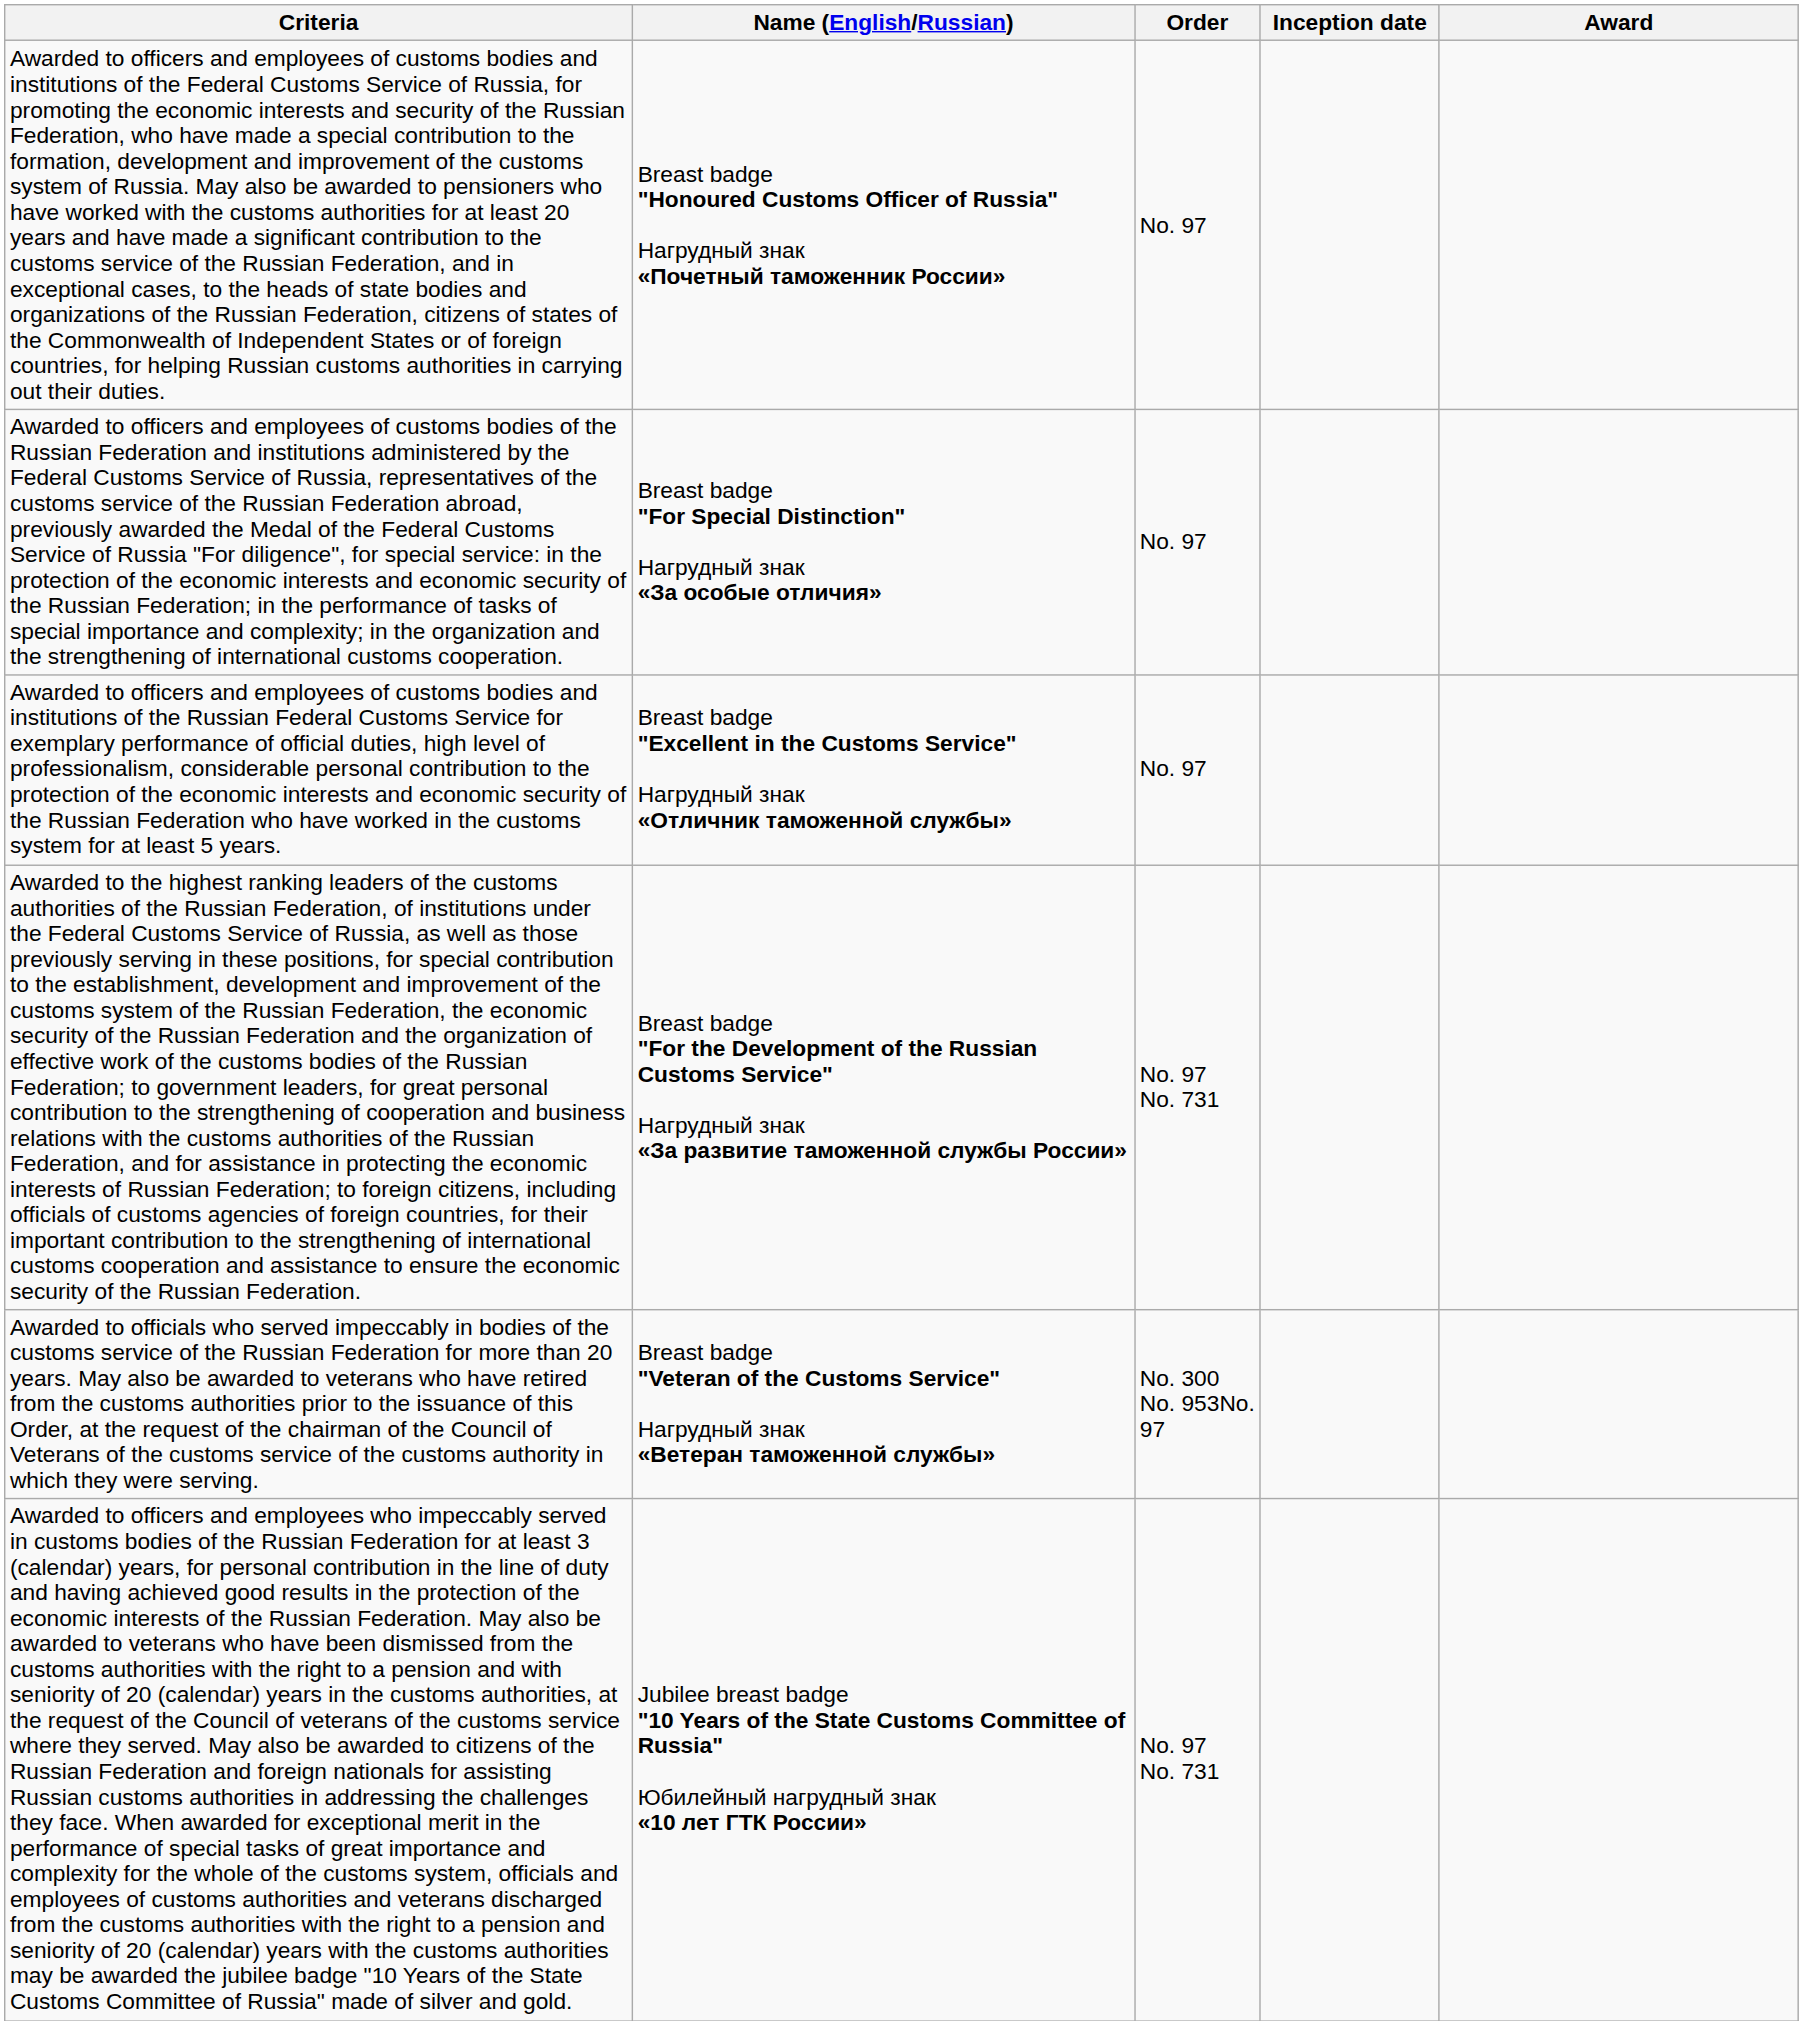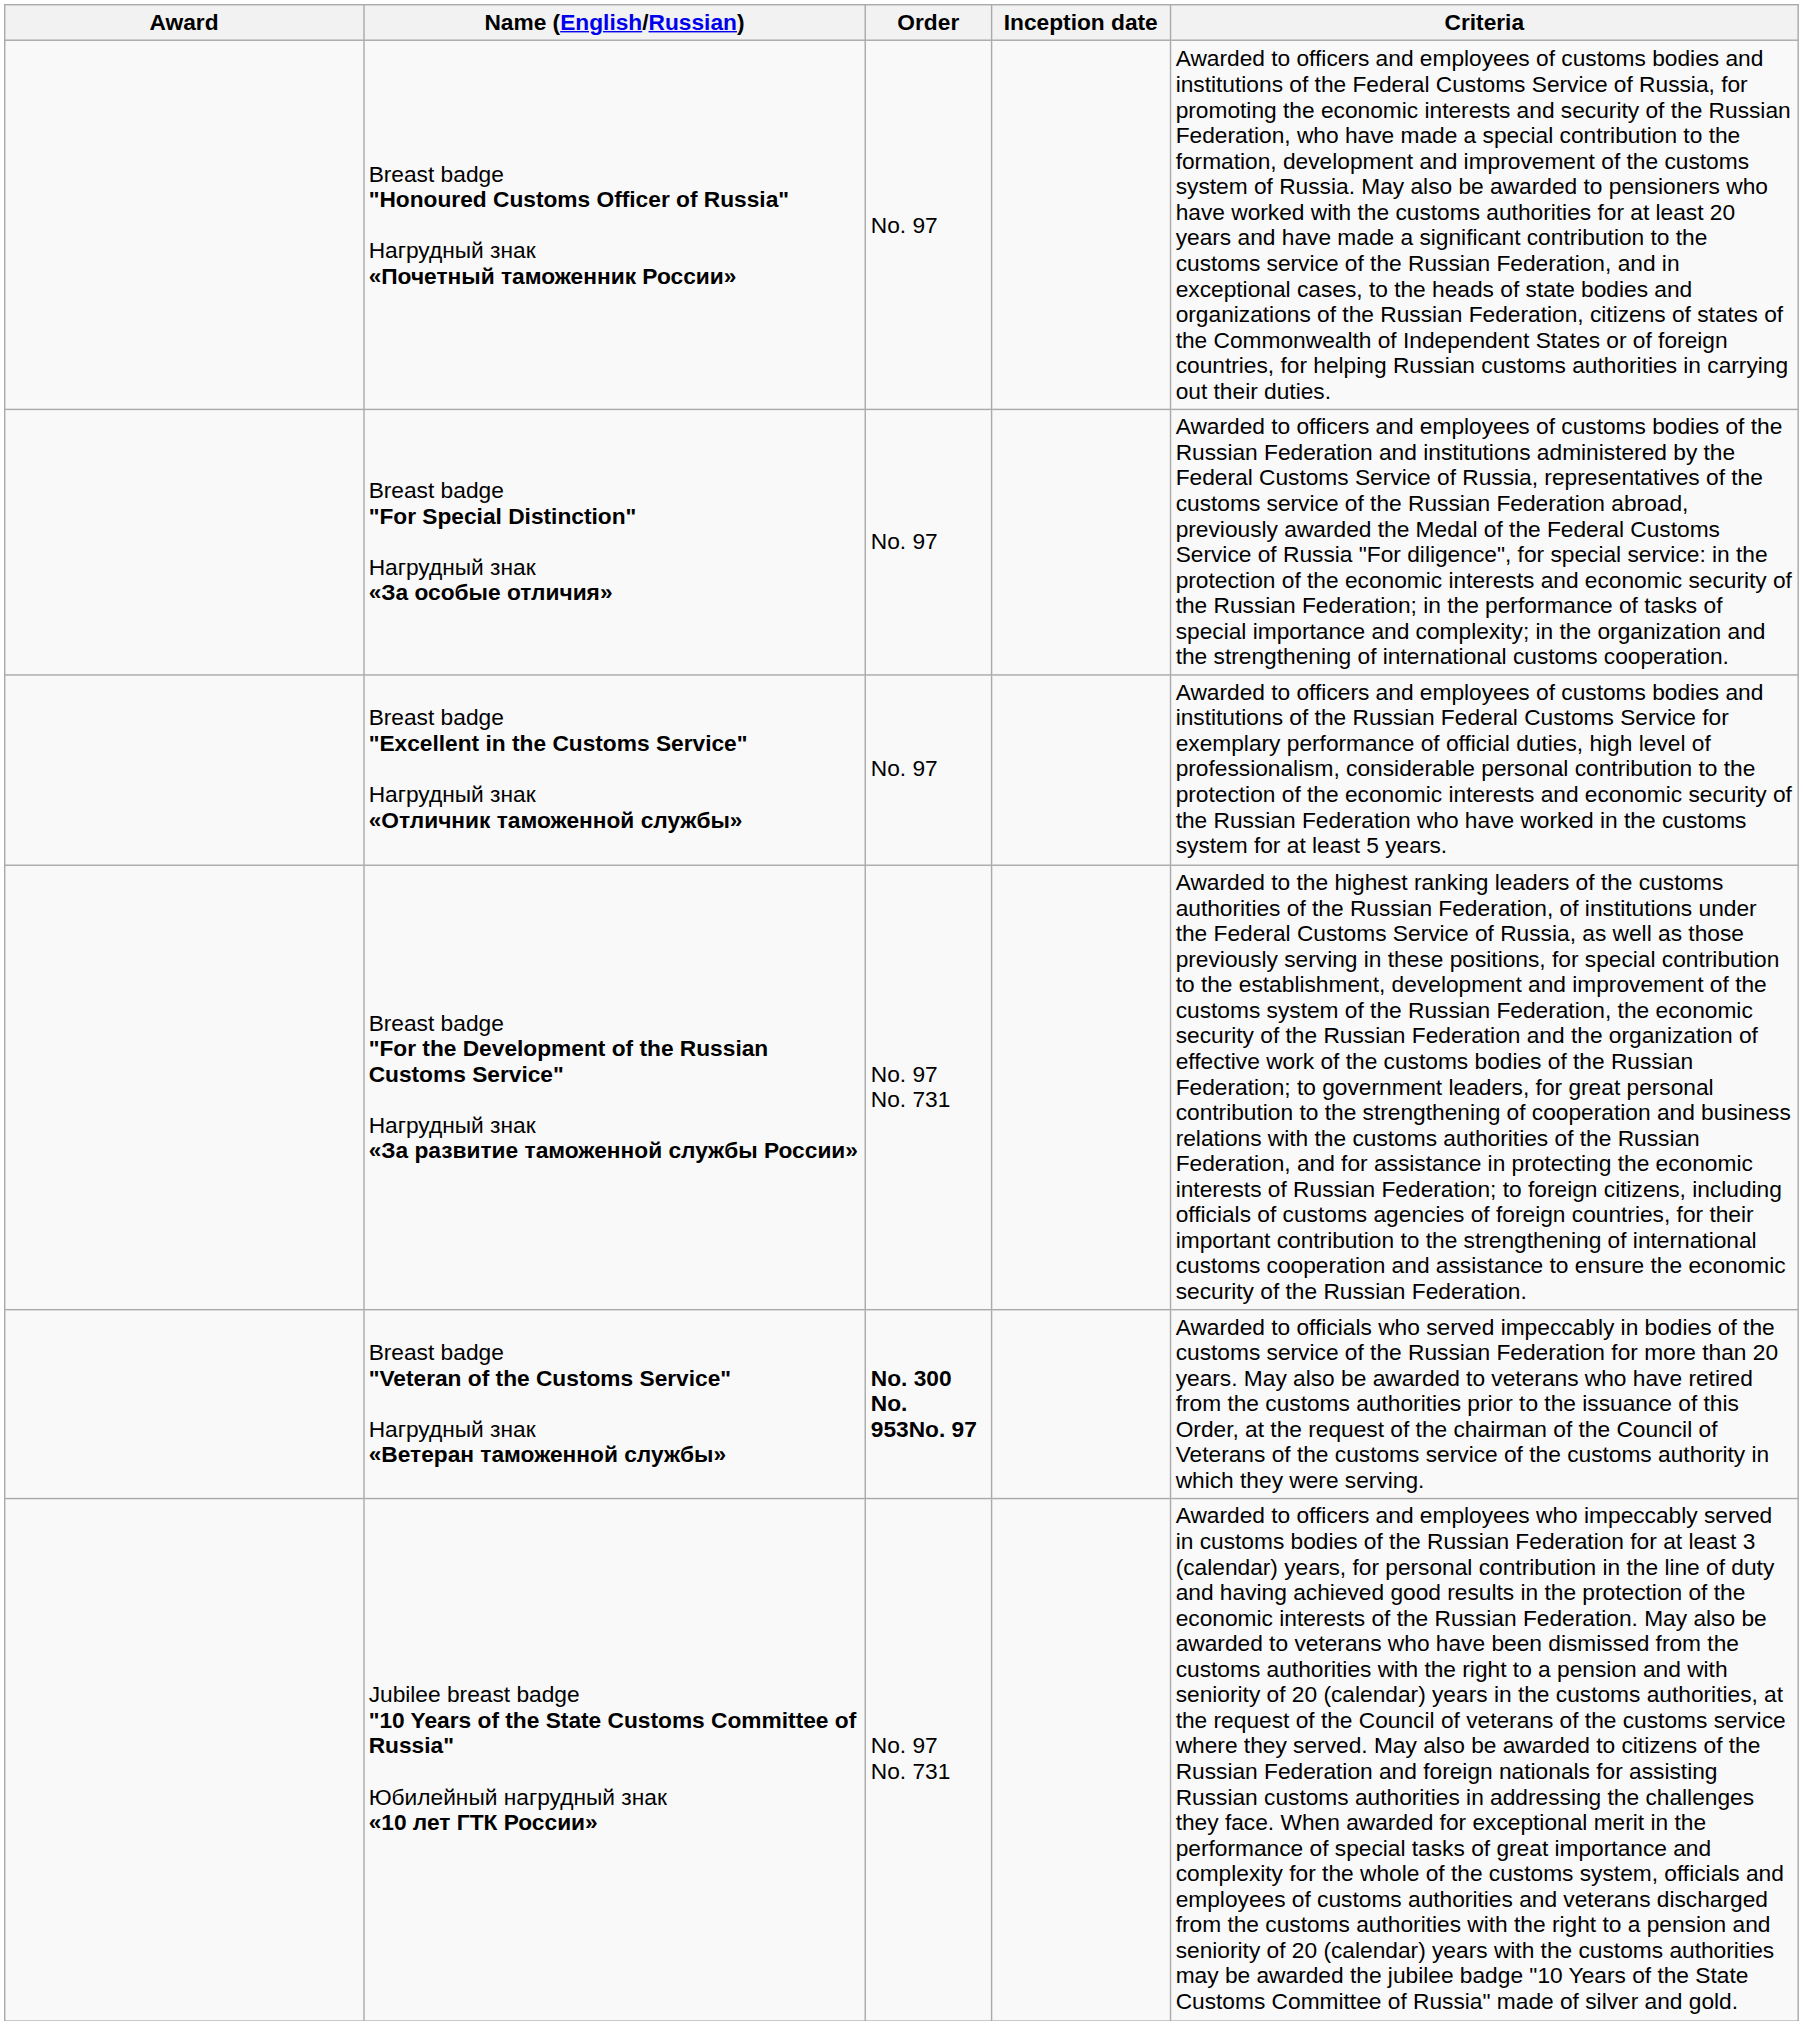columns swapped: (1619, 22) <-> (319, 22)
(1197, 1403) normal -> (924, 1403) bold
